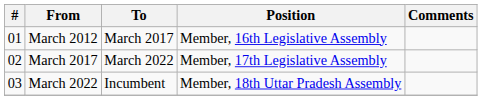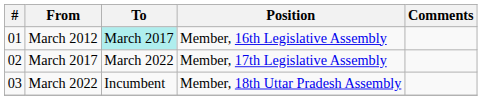(139, 38) no background -> (139, 38) paleturquoise background
